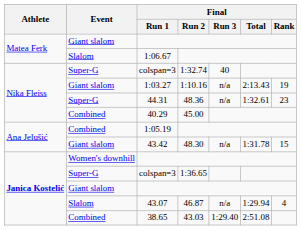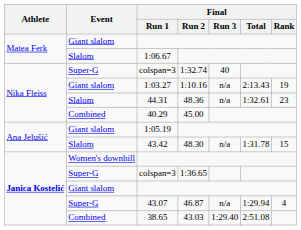(83, 100) Super-G -> (81, 100) Slalom
(87, 130) Combined -> (91, 130) Giant slalom
(91, 144) Giant slalom -> (81, 144) Slalom
(81, 203) Slalom -> (83, 203) Super-G
